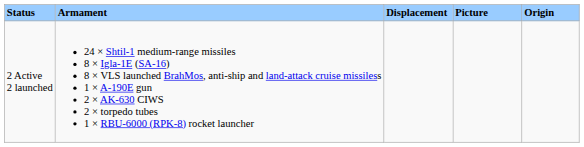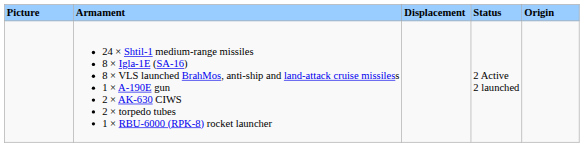columns swapped: (487, 13) <-> (30, 13)
